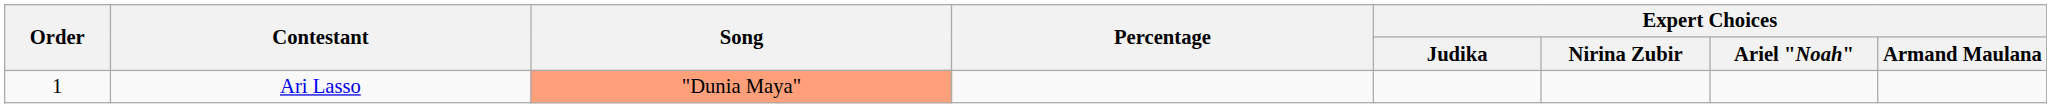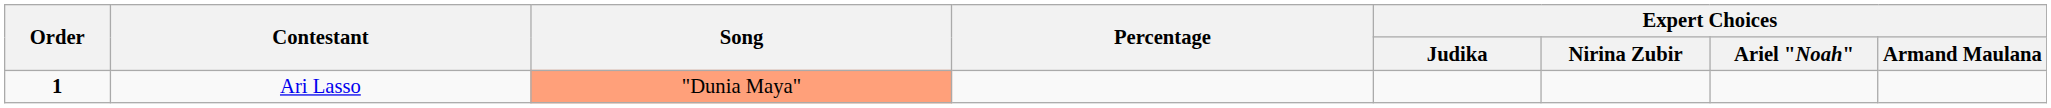(57, 86) normal -> (57, 86) bold
